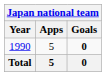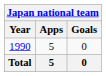(84, 46) bold -> (84, 46) normal
